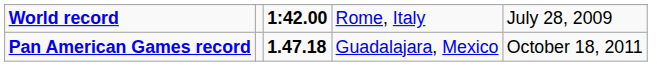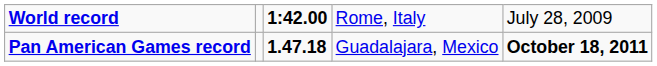(575, 46) normal -> (577, 46) bold
